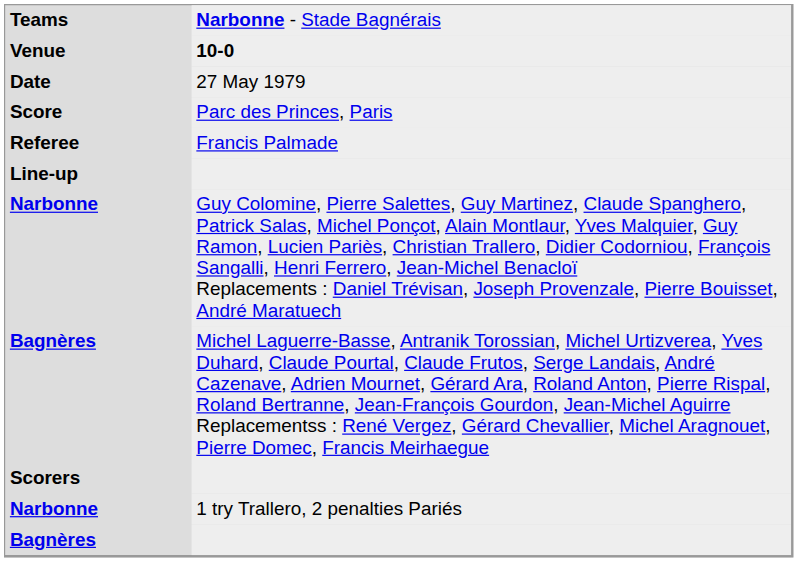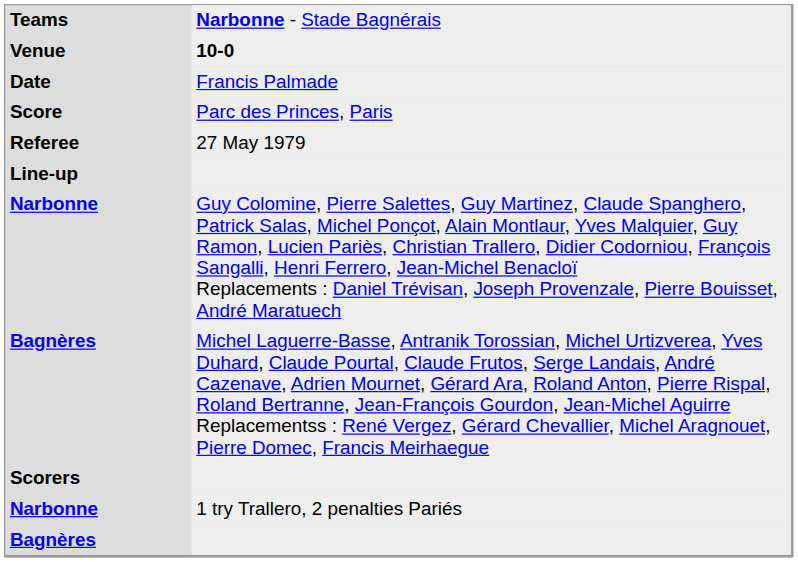(251, 81) 27 May 1979 -> (267, 81) Francis Palmade
(267, 143) Francis Palmade -> (251, 143) 27 May 1979
